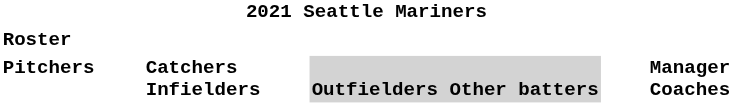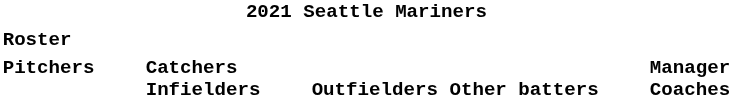(455, 90) lightgrey background -> (455, 90) no background
